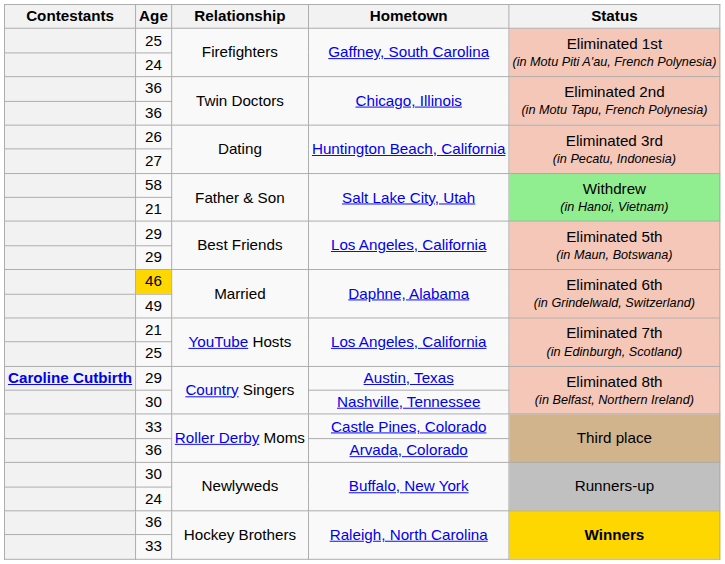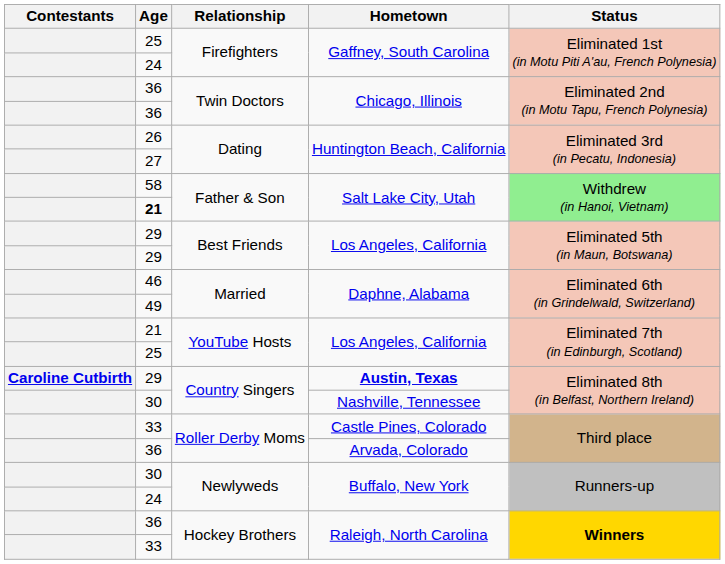(153, 209) normal -> (153, 209) bold
(153, 281) gold background -> (153, 281) no background
(409, 378) normal -> (409, 378) bold
